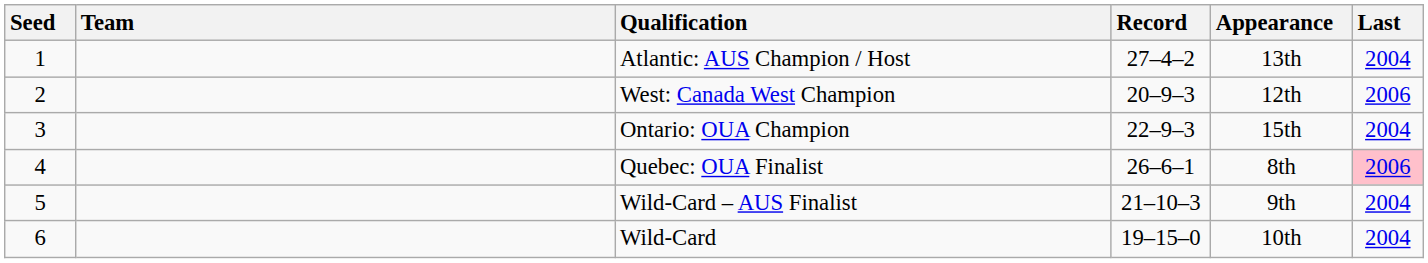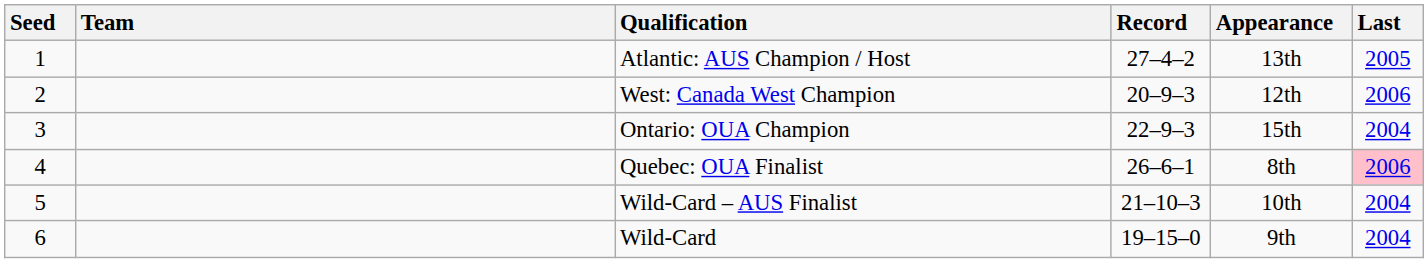(1388, 58) 2004 -> (1388, 58) 2005
(1281, 202) 9th -> (1281, 202) 10th
(1281, 238) 10th -> (1281, 238) 9th
